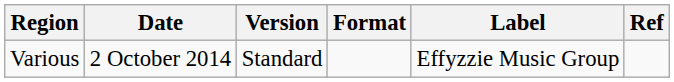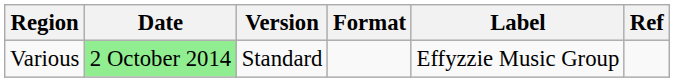(161, 58) no background -> (161, 58) lightgreen background
